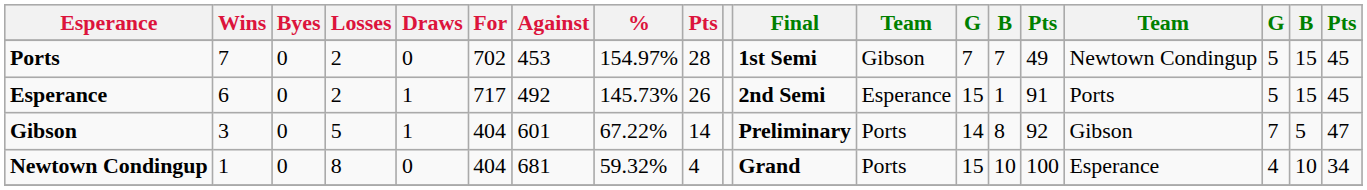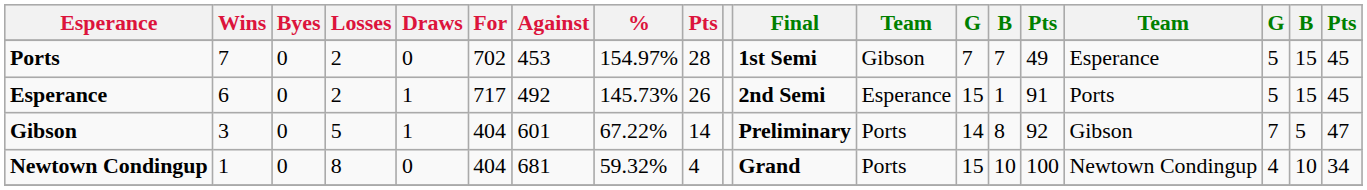(1163, 58) Newtown Condingup -> (1114, 58) Esperance
(1114, 166) Esperance -> (1163, 166) Newtown Condingup
